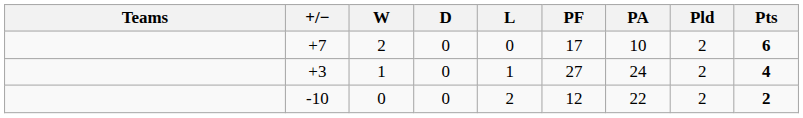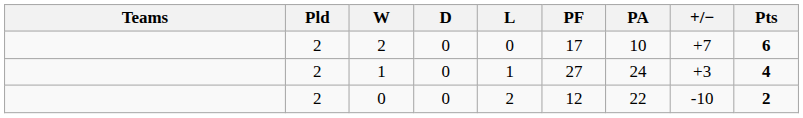columns swapped: (702, 17) <-> (317, 17)
